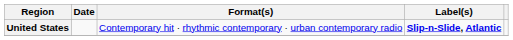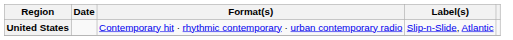(454, 27) bold -> (450, 27) normal
